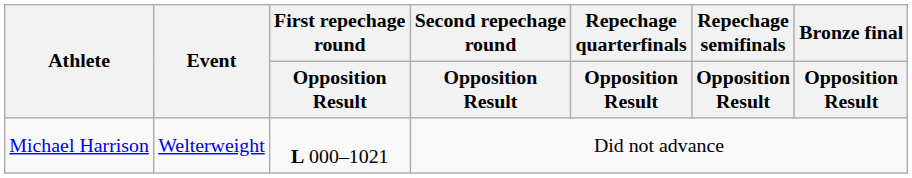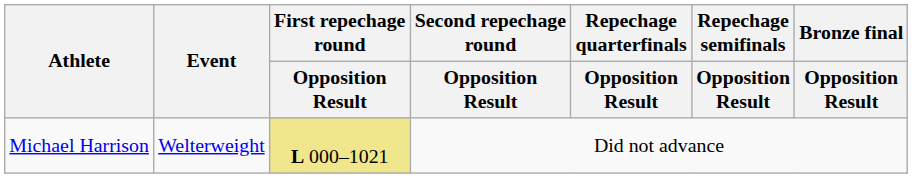(340, 157) no background -> (340, 157) khaki background
